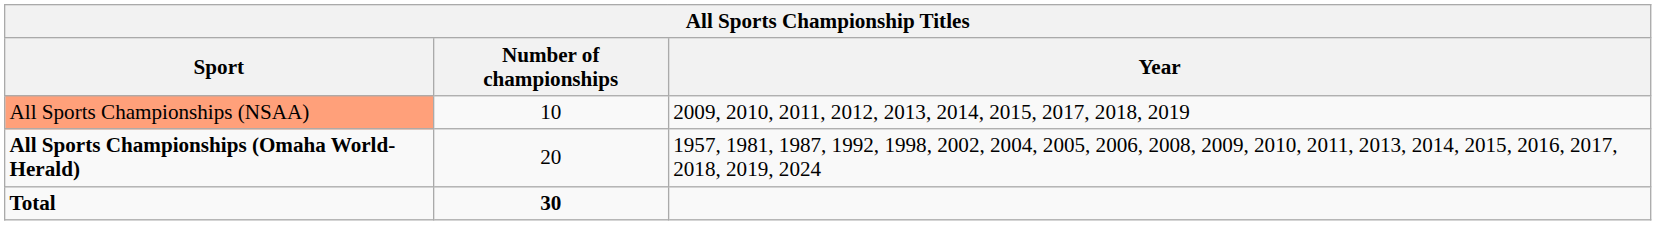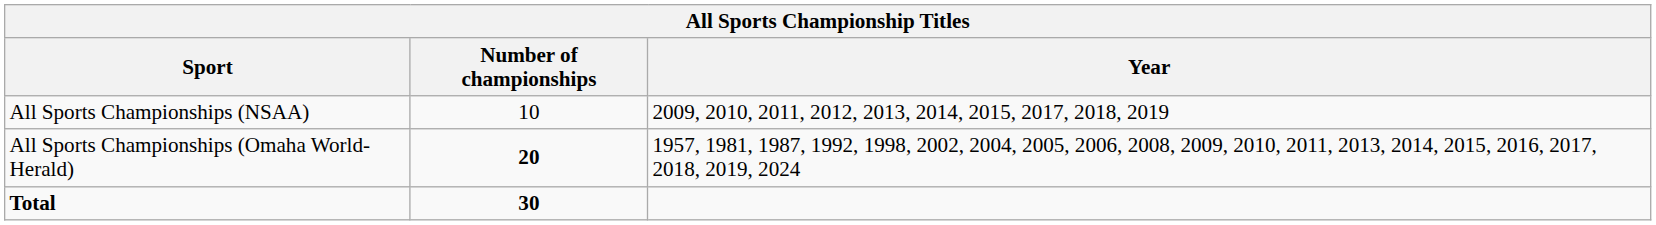(159, 111) lightsalmon background -> (159, 111) no background
(202, 157) bold -> (190, 157) normal
(551, 157) normal -> (529, 157) bold
